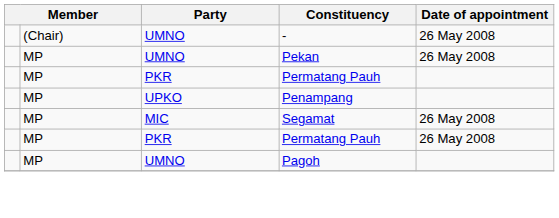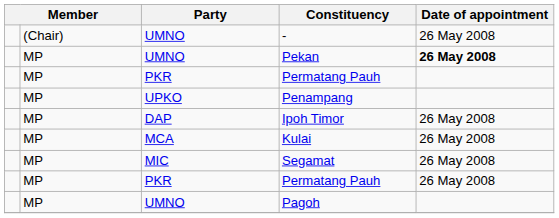(457, 56) normal -> (457, 56) bold
+ row: (158, 118)
+ row: (159, 139)
